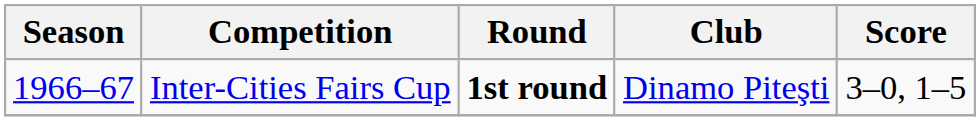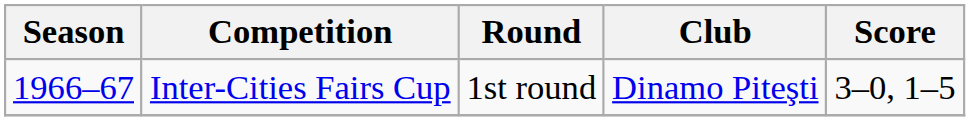(537, 86) bold -> (531, 86) normal
